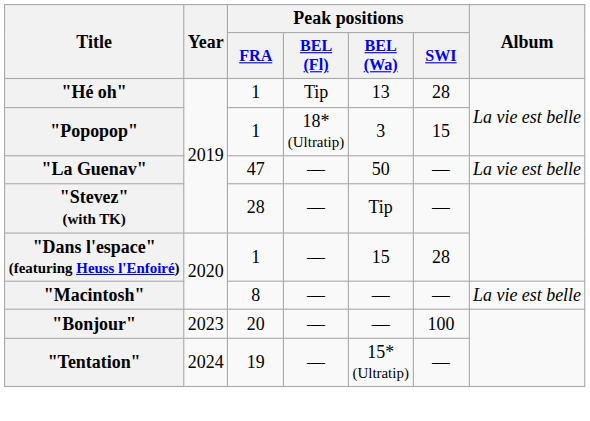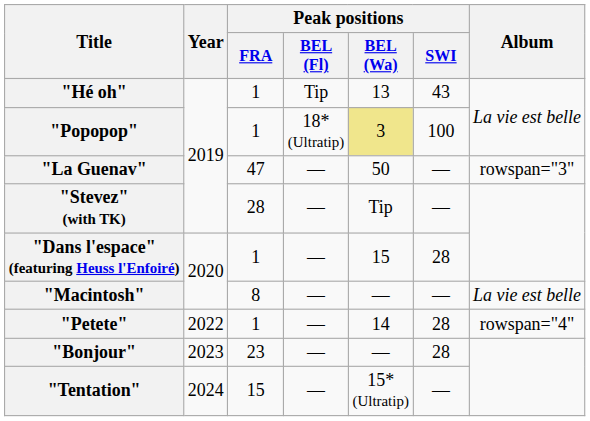(441, 92) 28 -> (441, 92) 43
(381, 131) no background -> (381, 131) khaki background
(441, 131) 15 -> (441, 131) 100
(527, 169) La vie est belle -> (527, 169) rowspan="3"
+ row: (94, 323)
(256, 323) 20 -> (256, 352) 23
(441, 323) 100 -> (441, 352) 28
(256, 362) 19 -> (256, 390) 15
